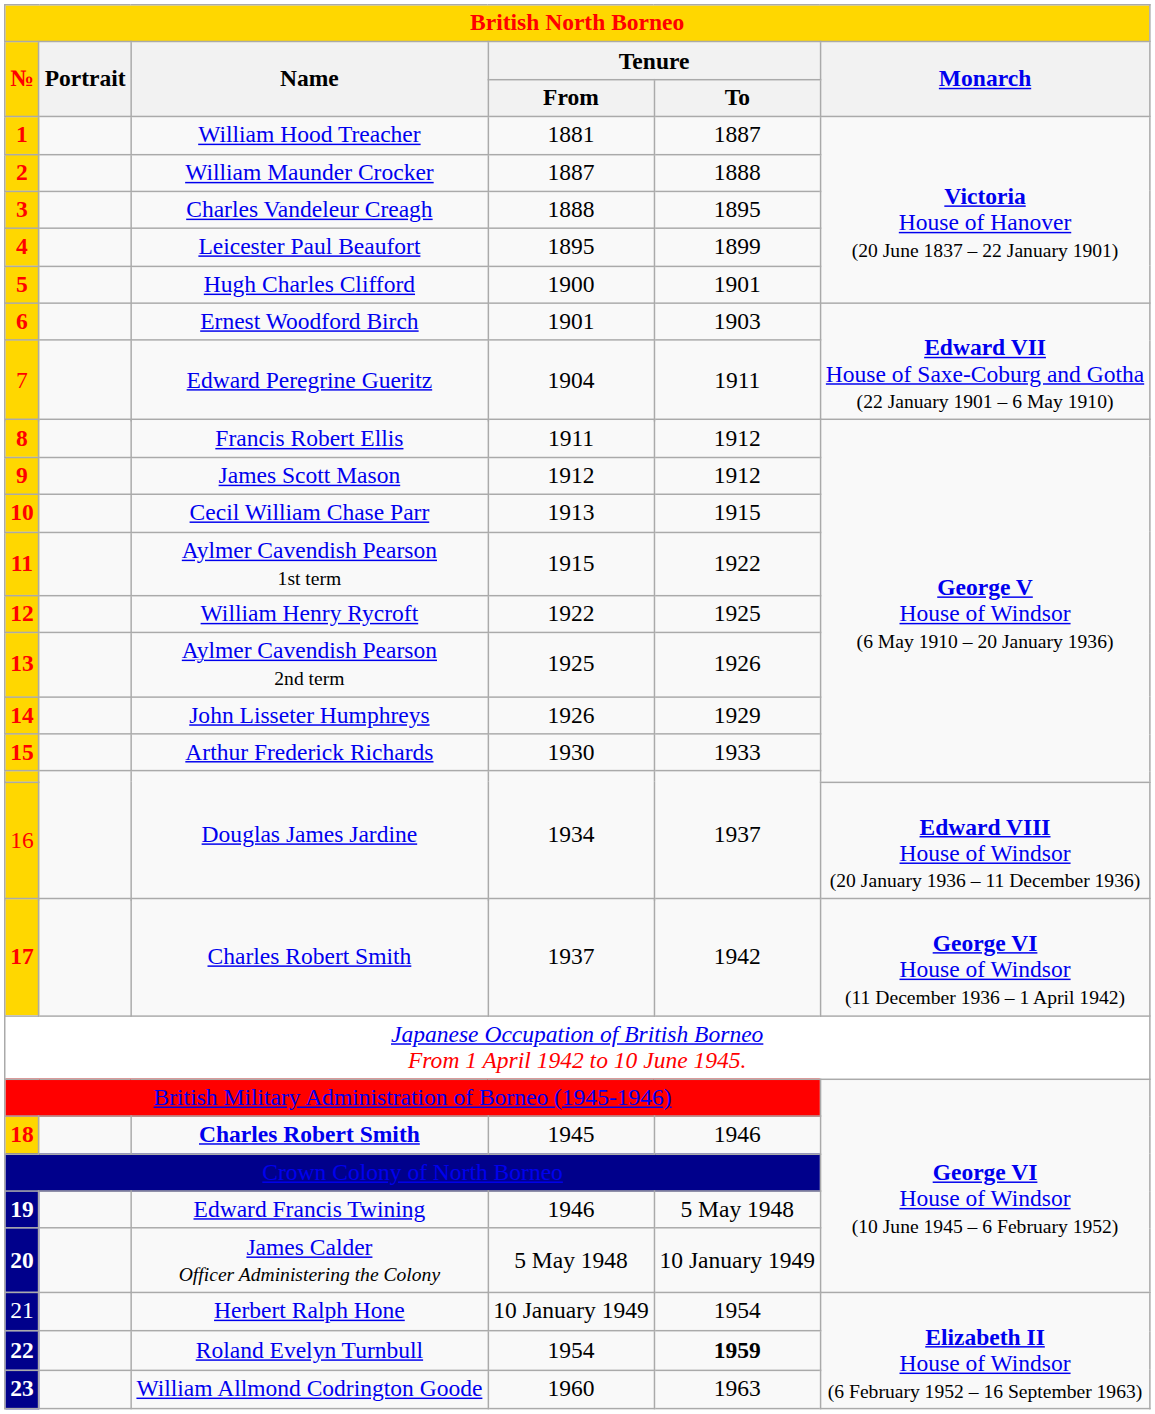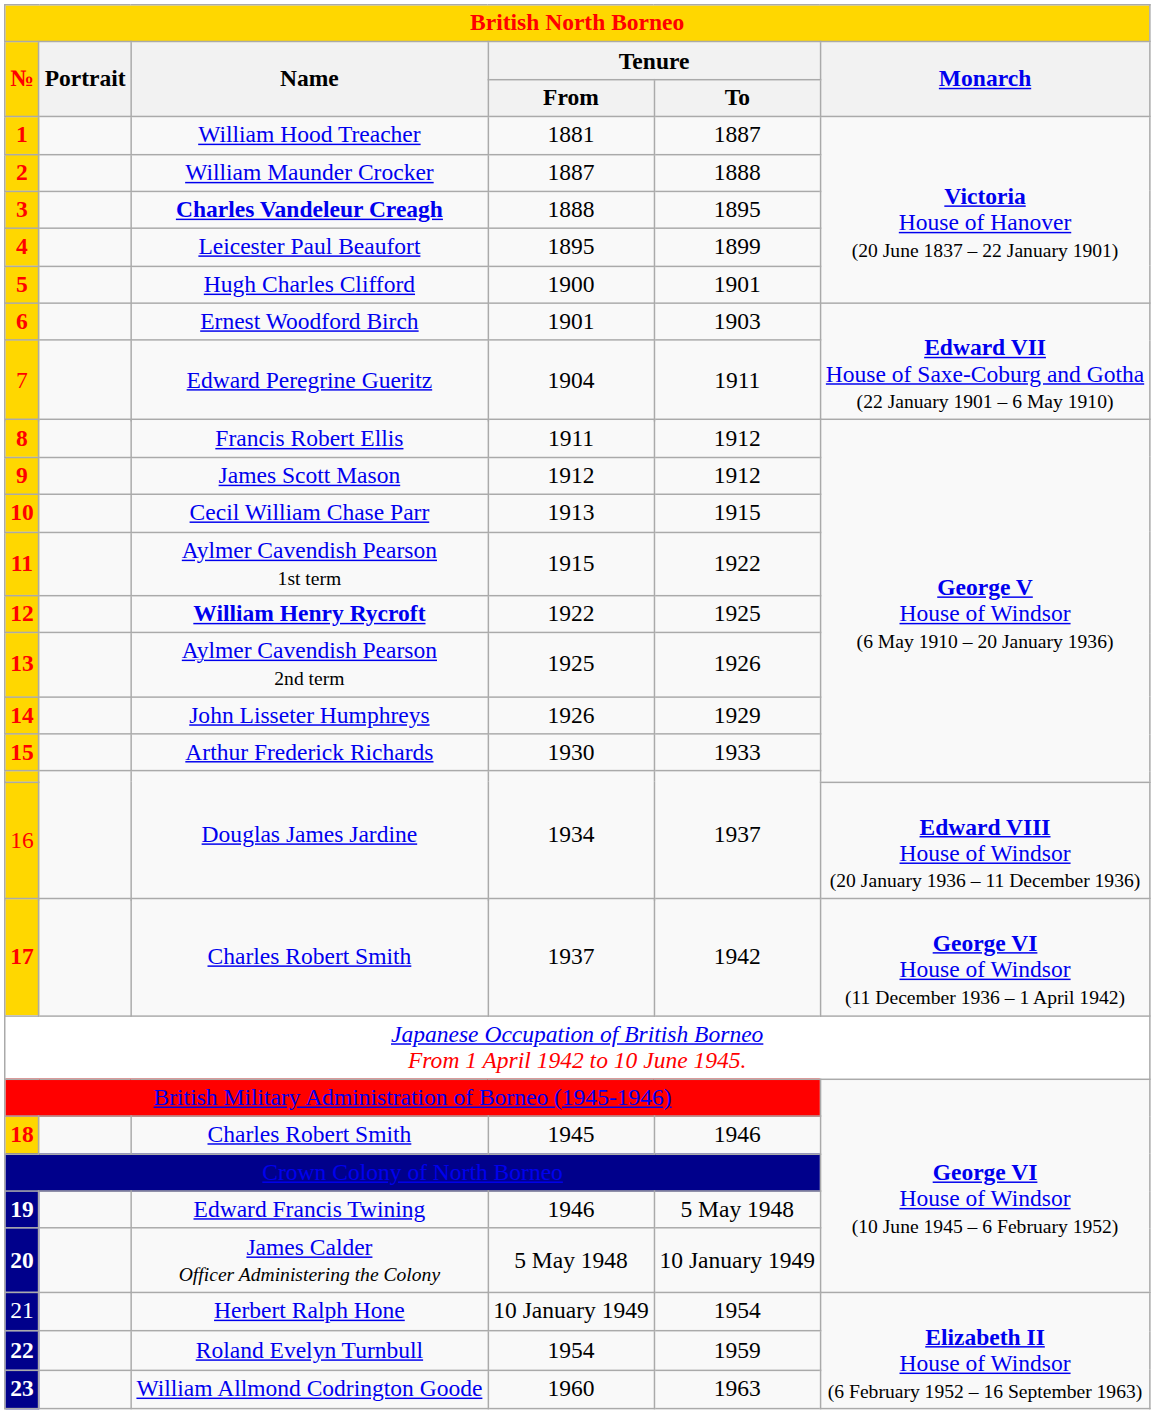(309, 209) normal -> (309, 209) bold
(309, 613) normal -> (309, 613) bold
(309, 1134) bold -> (309, 1134) normal
(737, 1350) bold -> (737, 1350) normal
